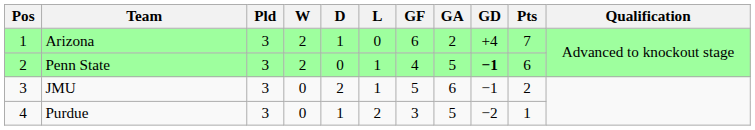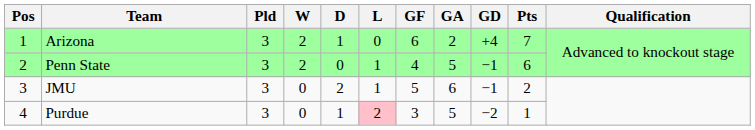(490, 64) bold -> (490, 64) normal
(377, 112) no background -> (377, 112) pink background
